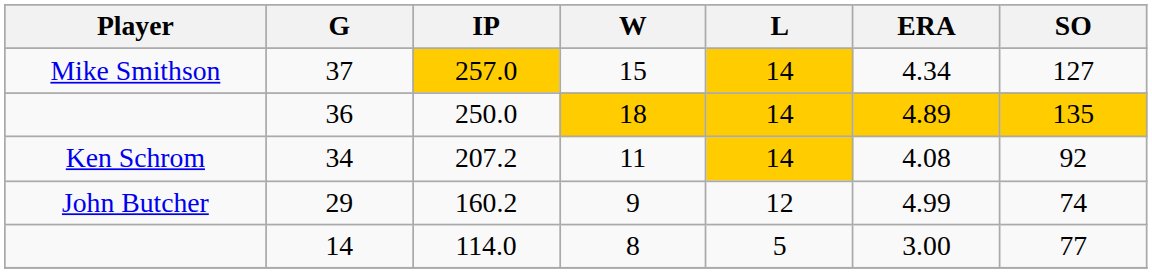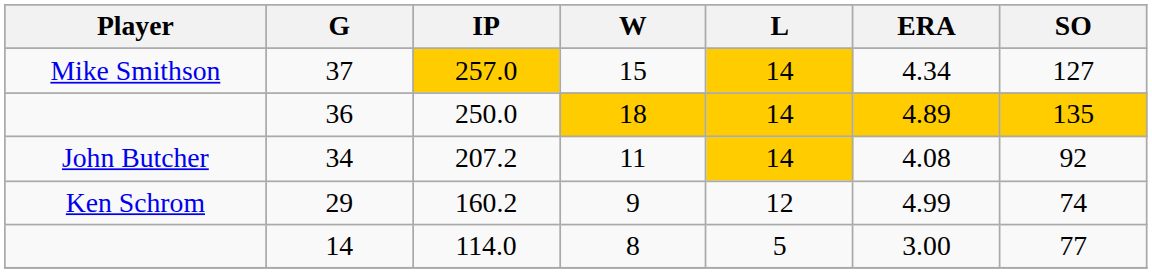(135, 158) Ken Schrom -> (135, 158) John Butcher
(135, 202) John Butcher -> (135, 202) Ken Schrom
